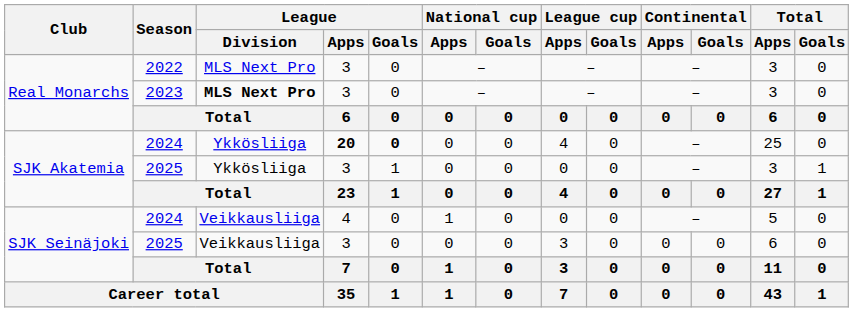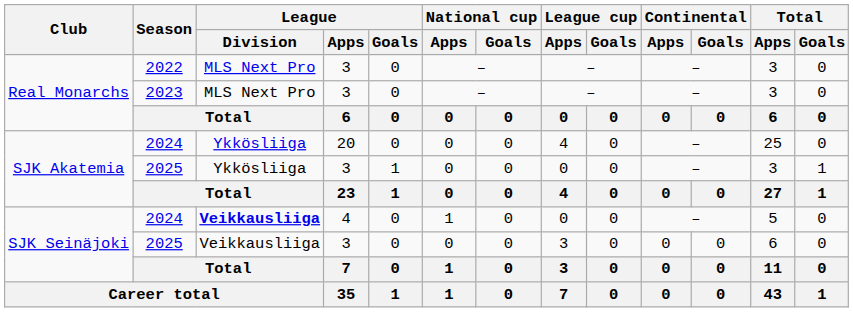(260, 93) bold -> (260, 93) normal
(346, 143) bold -> (346, 143) normal
(395, 143) bold -> (395, 143) normal
(260, 219) normal -> (260, 219) bold
